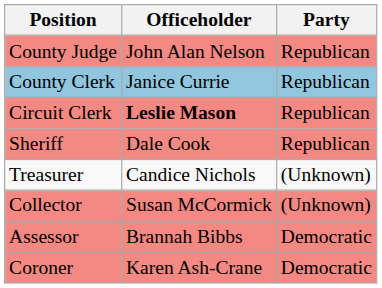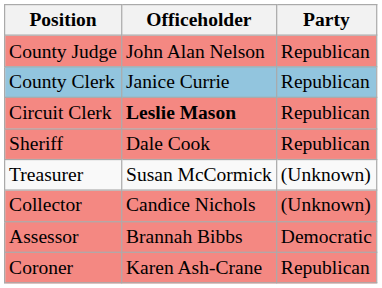(191, 174) Candice Nichols -> (199, 174) Susan McCormick
(199, 205) Susan McCormick -> (191, 205) Candice Nichols
(326, 267) Democratic -> (325, 267) Republican
